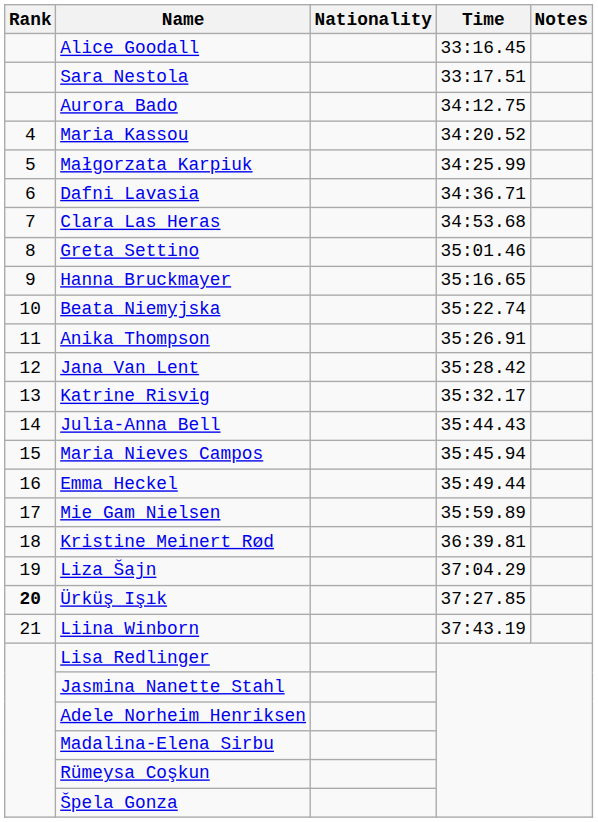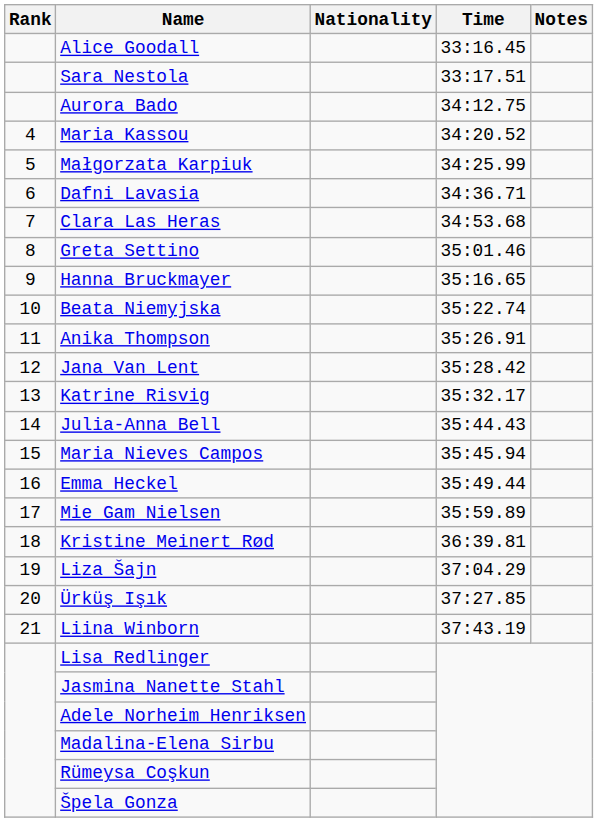(30, 600) bold -> (30, 600) normal
